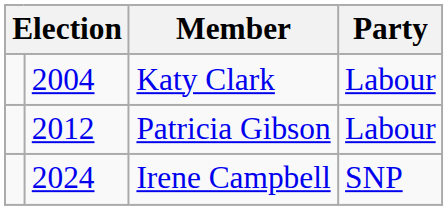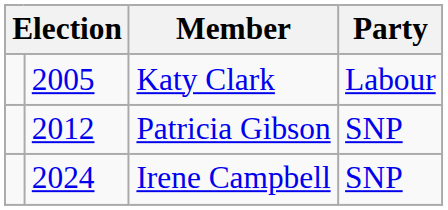(63, 79) 2004 -> (63, 79) 2005
(390, 128) Labour -> (374, 128) SNP
